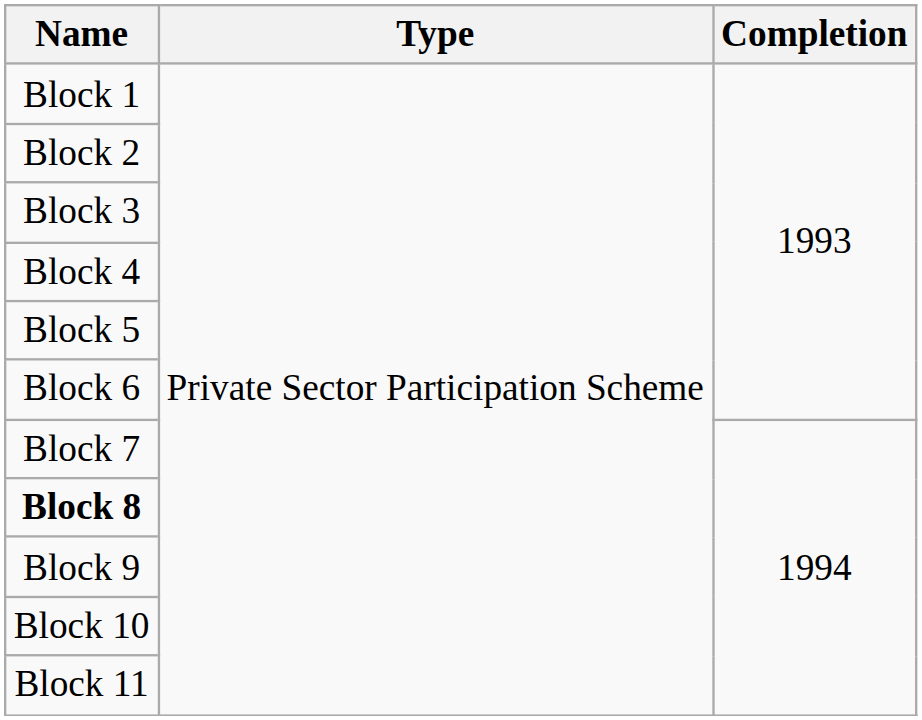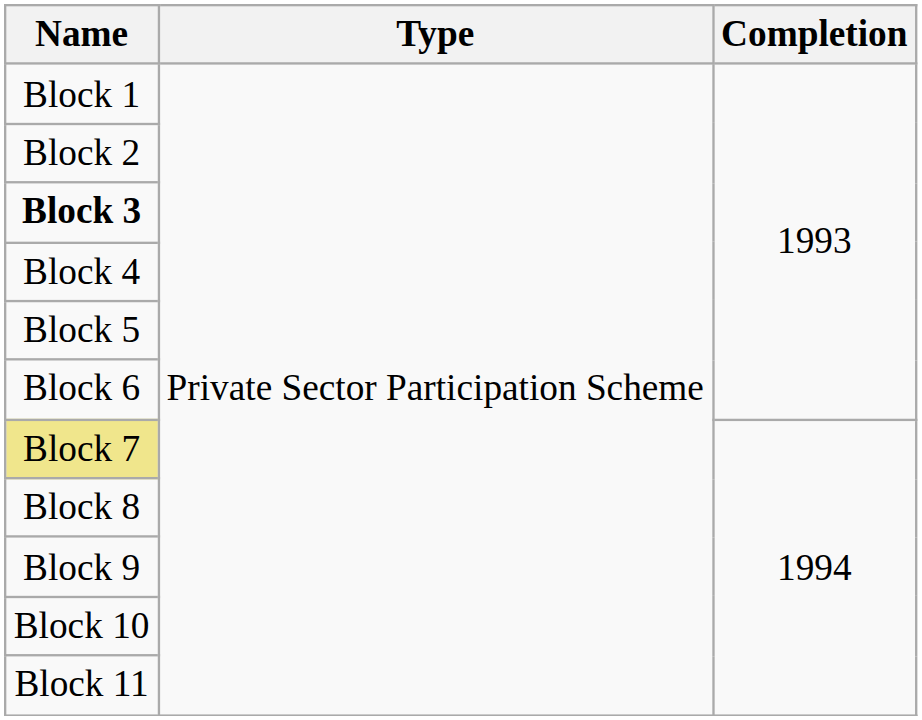(82, 211) normal -> (82, 211) bold
(82, 447) no background -> (82, 447) khaki background
(82, 507) bold -> (82, 507) normal
